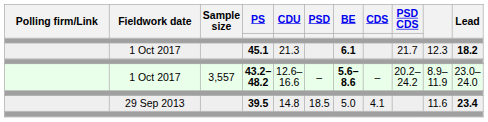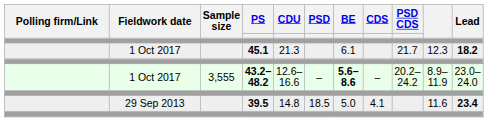(348, 51) bold -> (348, 51) normal
(221, 77) 3,557 -> (221, 77) 3,555
